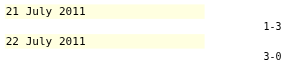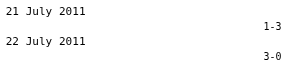(46, 12) lightyellow background -> (46, 12) no background
(46, 41) lightyellow background -> (46, 41) no background
